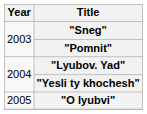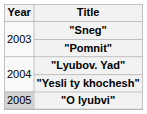(19, 100) no background -> (19, 100) lightgrey background
